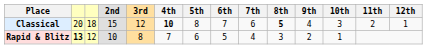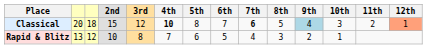(253, 24) normal -> (253, 24) bold
(281, 24) bold -> (281, 24) normal
(309, 24) no background -> (309, 24) lightblue background
(406, 24) no background -> (406, 24) lightsalmon background
(78, 37) bold -> (78, 37) normal
